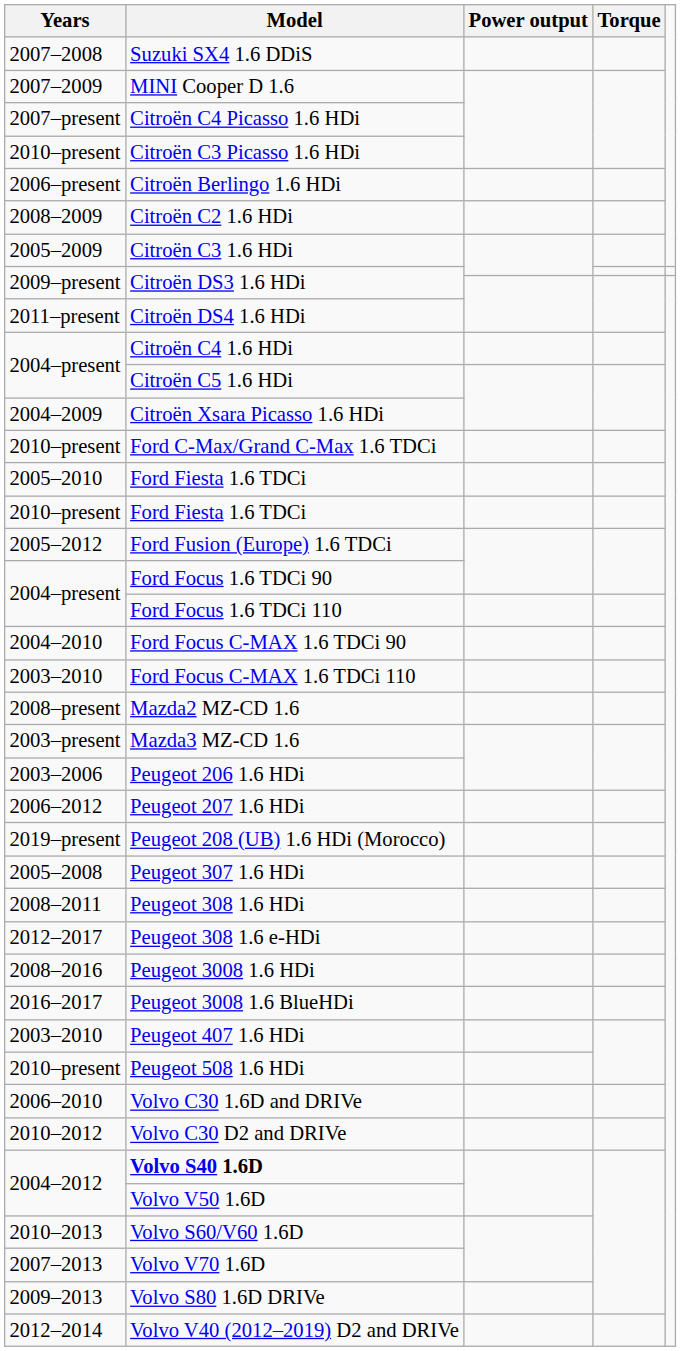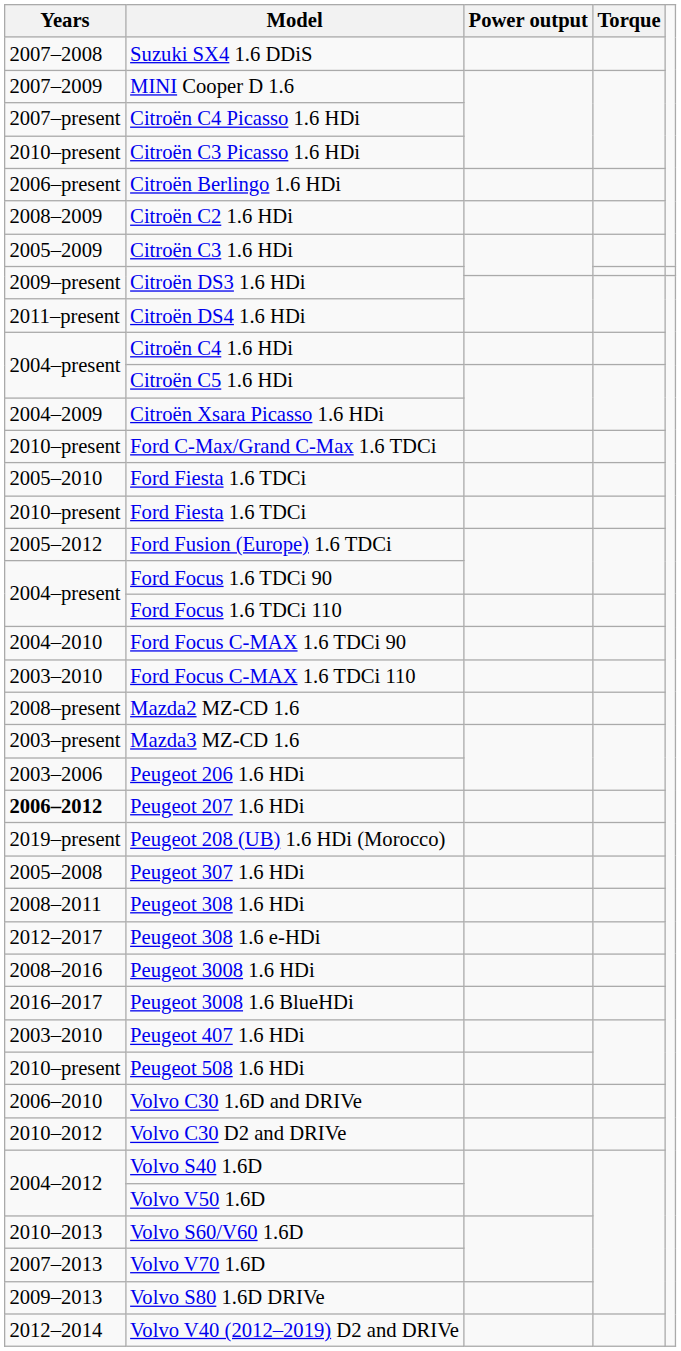(56, 806) normal -> (56, 806) bold
(197, 1166) bold -> (196, 1166) normal
